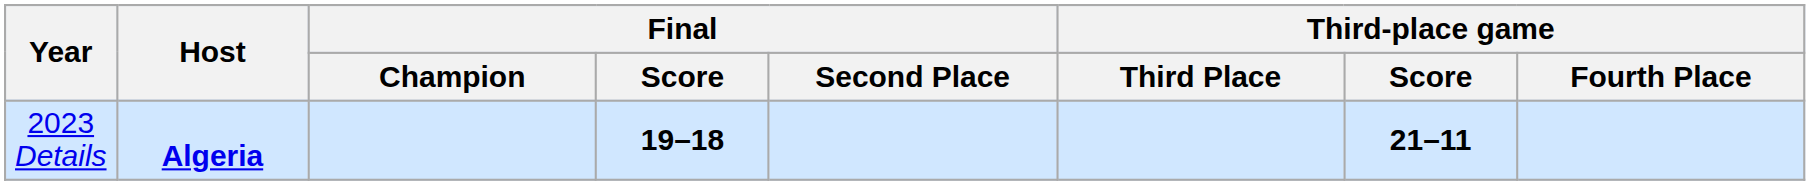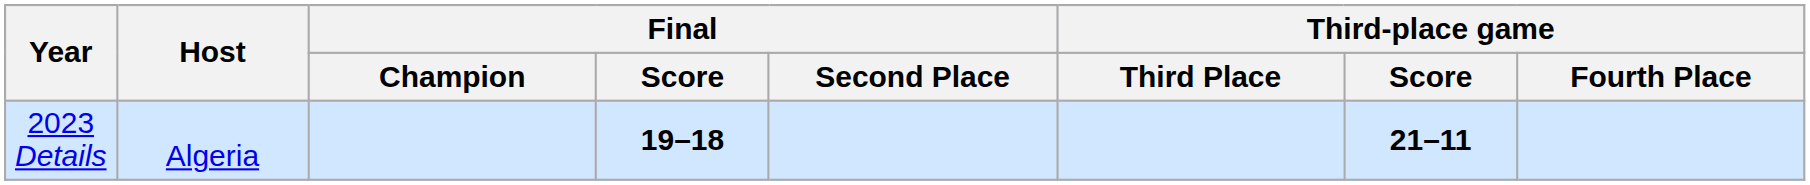(212, 157) bold -> (212, 157) normal
